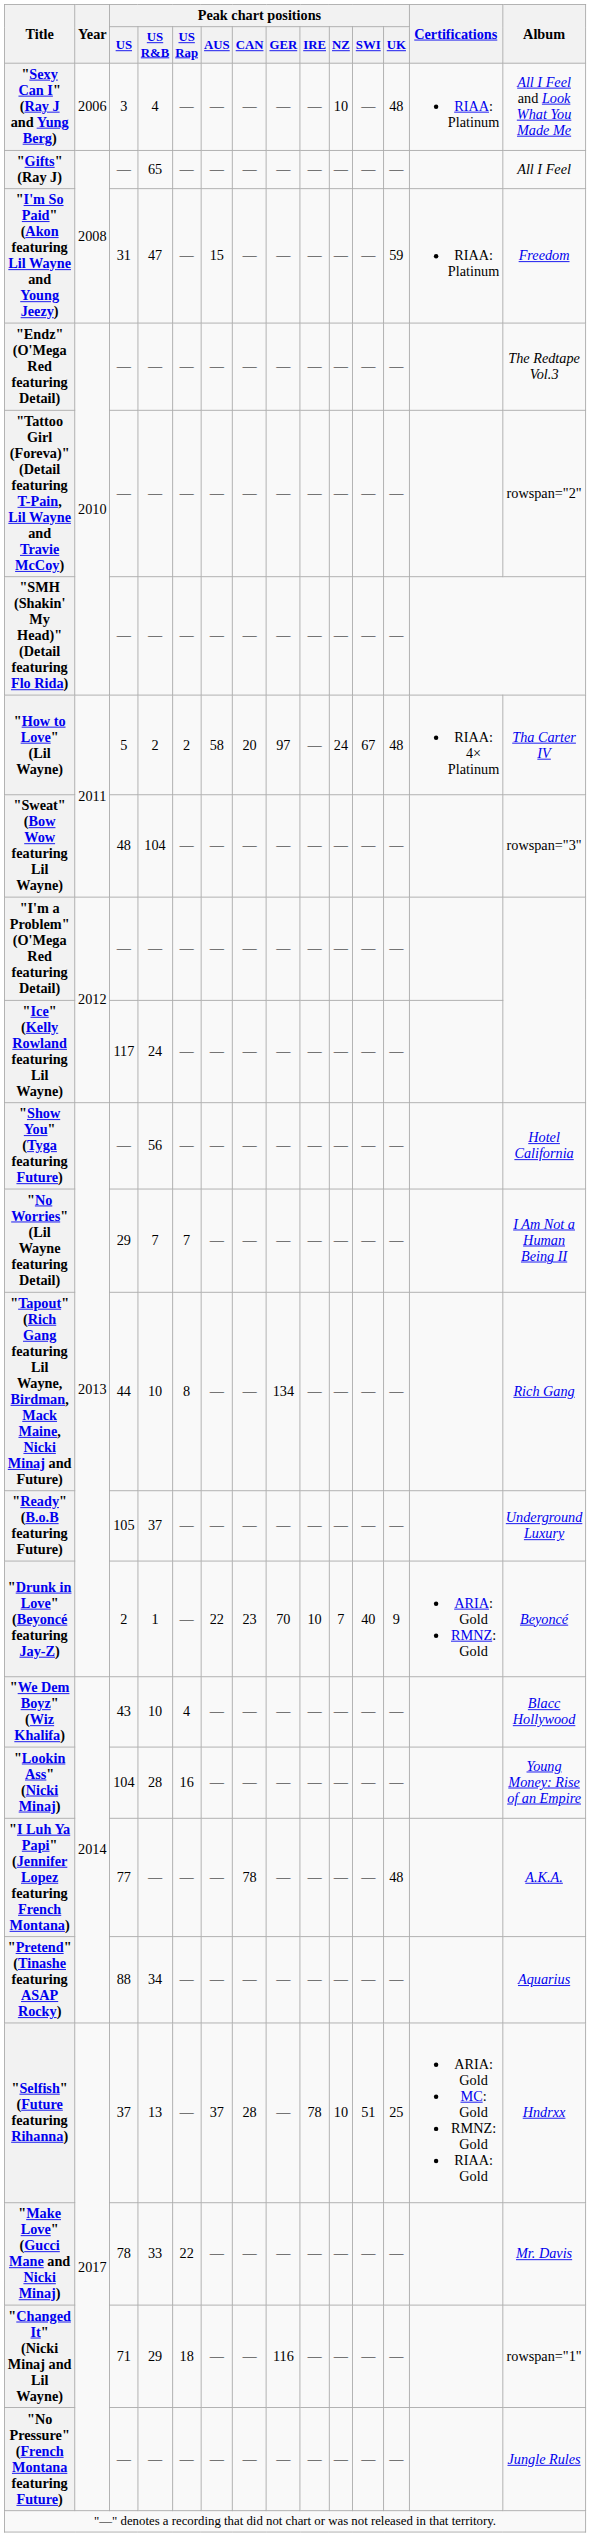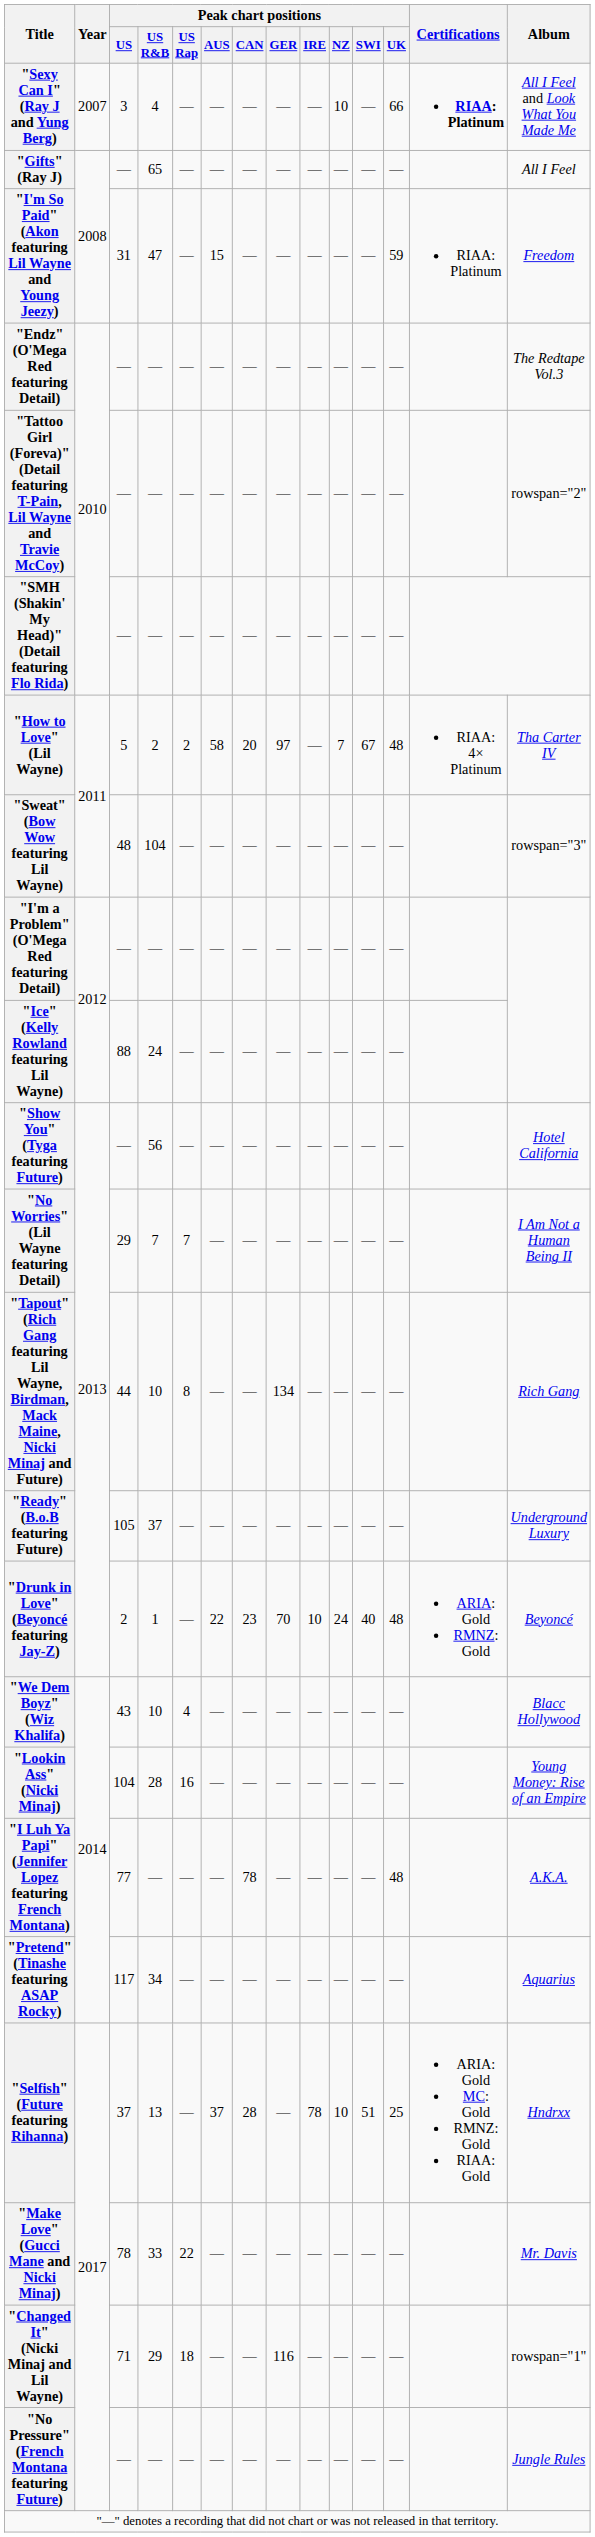(92, 106) 2006 -> (92, 106) 2007
(396, 106) 48 -> (396, 106) 66
(456, 115) normal -> (458, 115) bold
(341, 745) 24 -> (341, 745) 7
(124, 1051) 117 -> (124, 1051) 88
(341, 1619) 7 -> (341, 1619) 24
(396, 1619) 9 -> (396, 1619) 48
(124, 1979) 88 -> (124, 1979) 117
